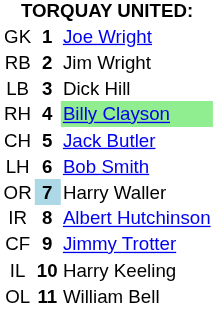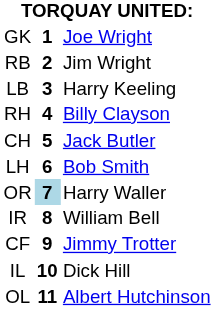(97, 88) Dick Hill -> (120, 88) Harry Keeling
(116, 114) lightgreen background -> (116, 114) no background
(137, 218) Albert Hutchinson -> (111, 218) William Bell
(120, 270) Harry Keeling -> (97, 270) Dick Hill
(111, 296) William Bell -> (137, 296) Albert Hutchinson
